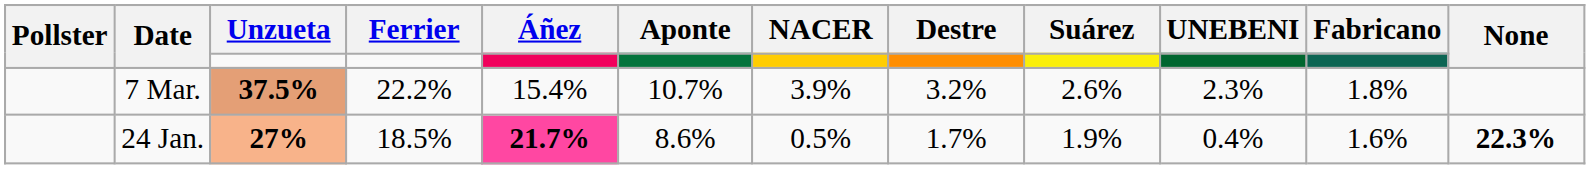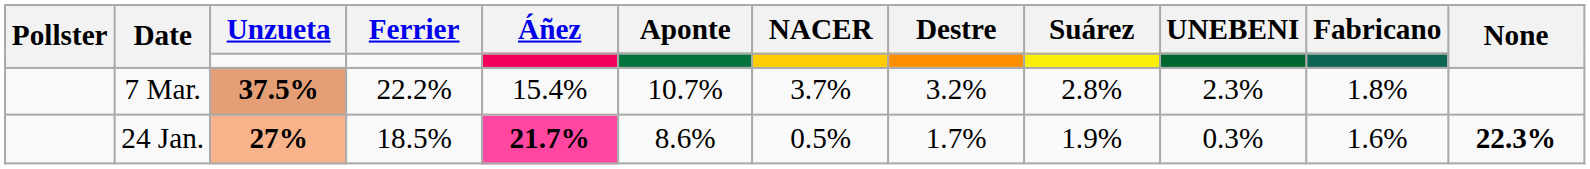(821, 90) 3.9% -> (821, 90) 3.7%
(1092, 90) 2.6% -> (1092, 90) 2.8%
(1233, 139) 0.4% -> (1233, 139) 0.3%
